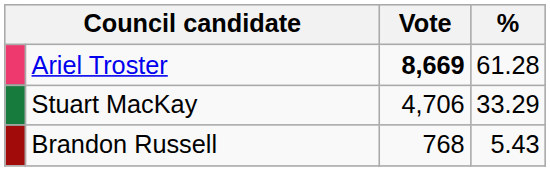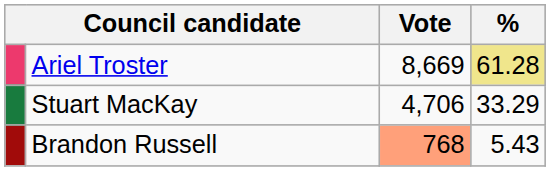(433, 64) bold -> (433, 64) normal
(508, 64) no background -> (508, 64) khaki background
(444, 144) no background -> (444, 144) lightsalmon background
